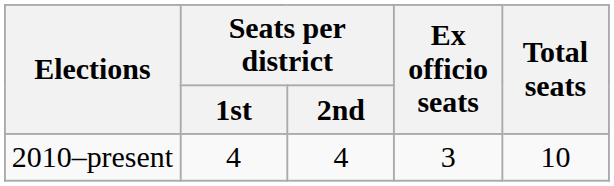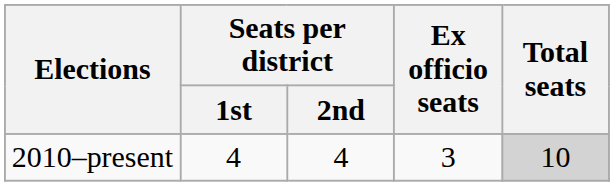(555, 156) no background -> (555, 156) lightgrey background
